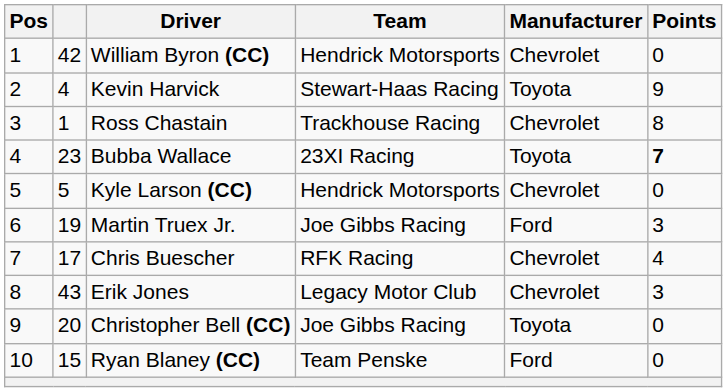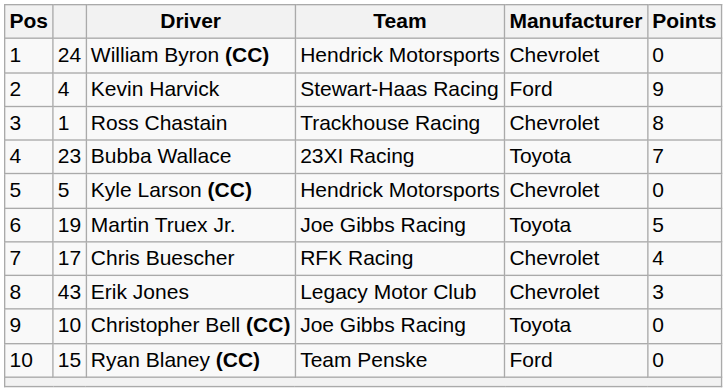(69, 54) 42 -> (69, 54) 24
(540, 88) Toyota -> (531, 88) Ford
(658, 156) bold -> (658, 156) normal
(531, 224) Ford -> (540, 224) Toyota
(658, 224) 3 -> (658, 224) 5
(69, 325) 20 -> (69, 325) 10
